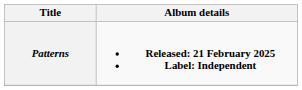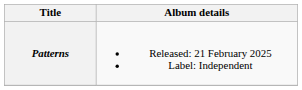(197, 59) bold -> (197, 59) normal
